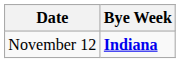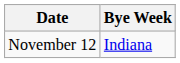(131, 44) bold -> (128, 44) normal
